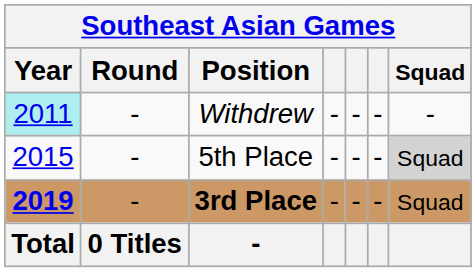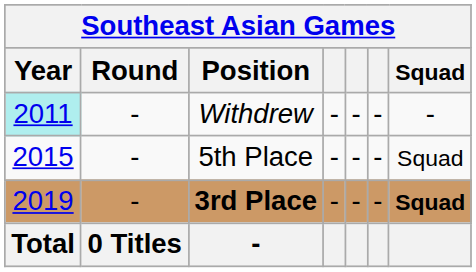(430, 158) lightgrey background -> (430, 158) no background
(43, 200) bold -> (43, 200) normal
(430, 202) normal -> (430, 200) bold
